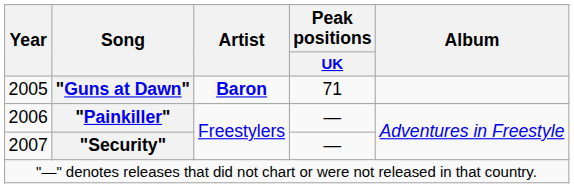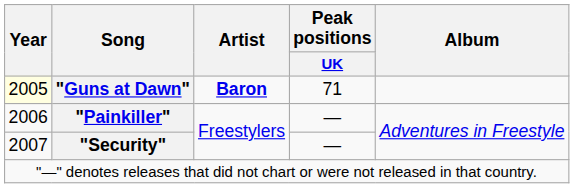(28, 89) no background -> (28, 89) lightyellow background
